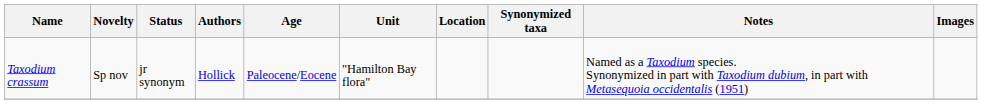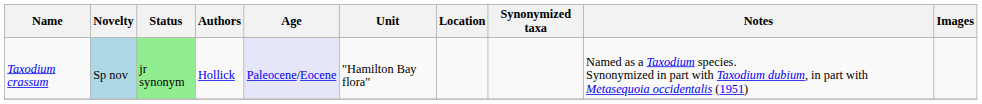(111, 75) no background -> (111, 75) lightblue background
(162, 75) no background -> (162, 75) lightgreen background
(292, 75) no background -> (292, 75) lavender background
